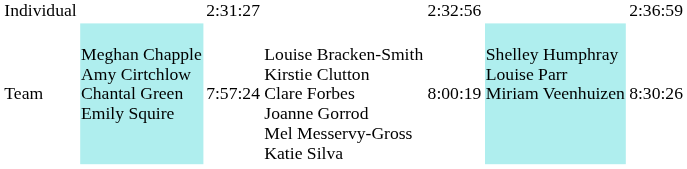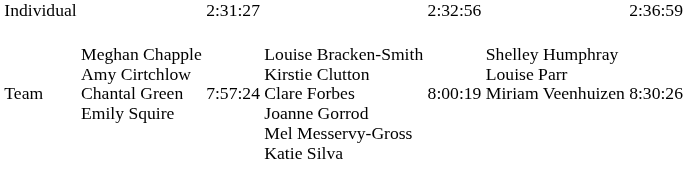(141, 83) paleturquoise background -> (141, 83) no background
(555, 73) paleturquoise background -> (555, 73) no background
